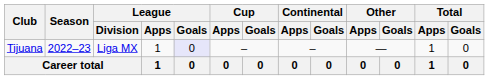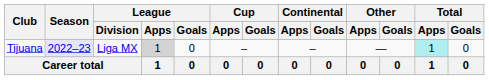(69, 48) no background -> (69, 48) lavender background
(158, 48) no background -> (158, 48) lightgrey background
(192, 48) lavender background -> (192, 48) no background
(432, 48) no background -> (432, 48) paleturquoise background
